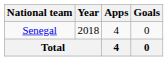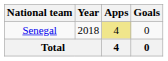(116, 30) no background -> (116, 30) khaki background
